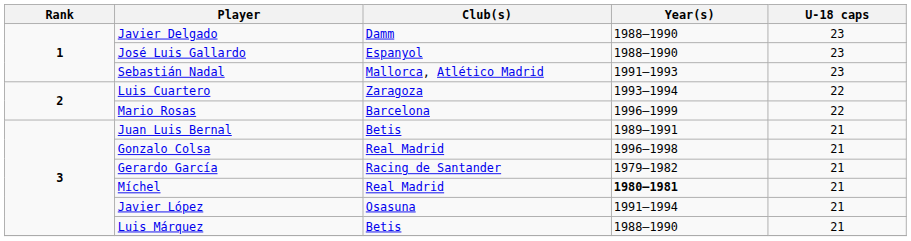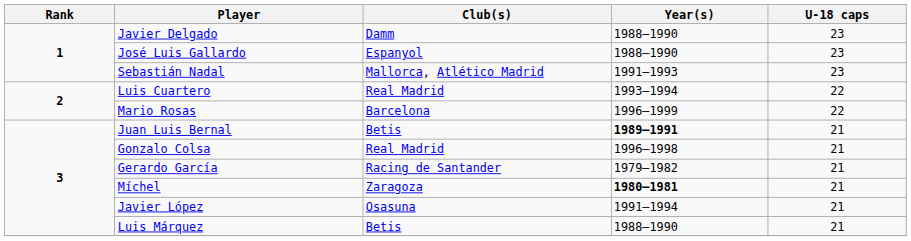(394, 91) Zaragoza -> (405, 91) Real Madrid
(646, 130) normal -> (646, 130) bold
(405, 188) Real Madrid -> (394, 188) Zaragoza
